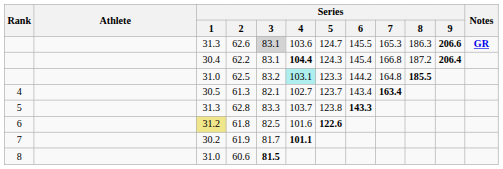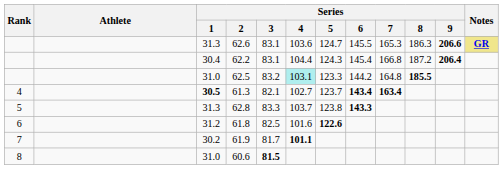(271, 44) lightgrey background -> (271, 44) no background
(481, 44) no background -> (481, 44) khaki background
(301, 60) bold -> (301, 60) normal
(211, 92) normal -> (211, 92) bold
(360, 92) normal -> (360, 92) bold
(211, 124) khaki background -> (211, 124) no background
